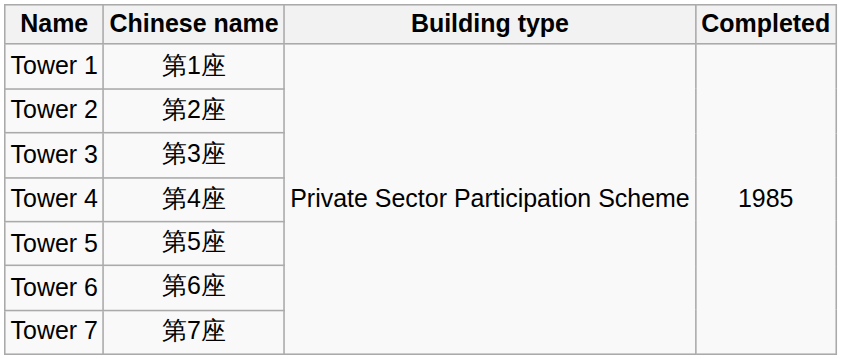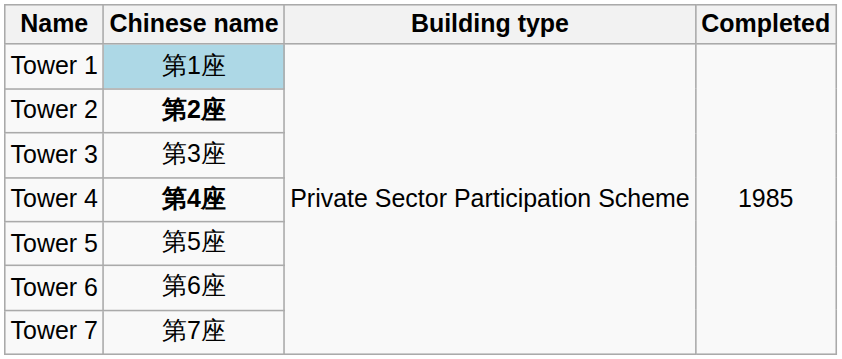(194, 65) no background -> (194, 65) lightblue background
(194, 109) normal -> (194, 109) bold
(194, 198) normal -> (194, 198) bold
